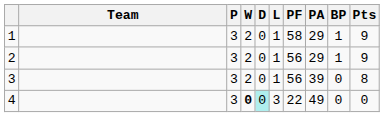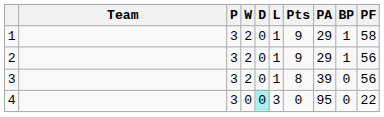columns swapped: (294, 15) <-> (364, 15)
(248, 101) bold -> (248, 101) normal
(316, 101) 49 -> (324, 101) 95
